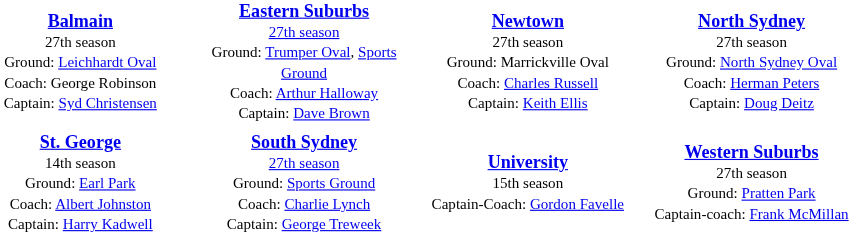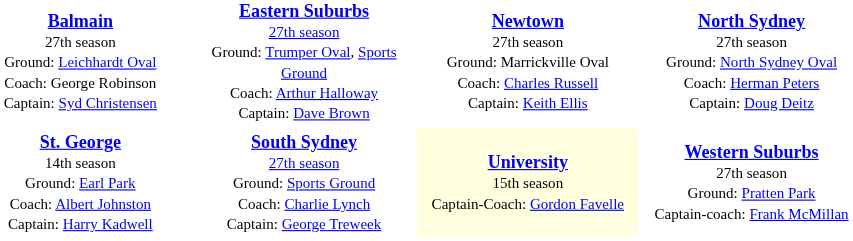(528, 182) no background -> (528, 182) lightyellow background
